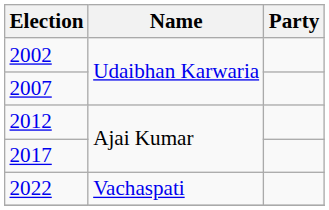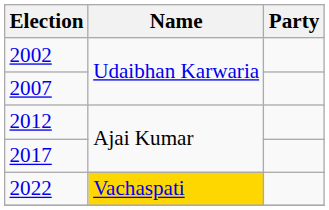(139, 188) no background -> (139, 188) gold background
